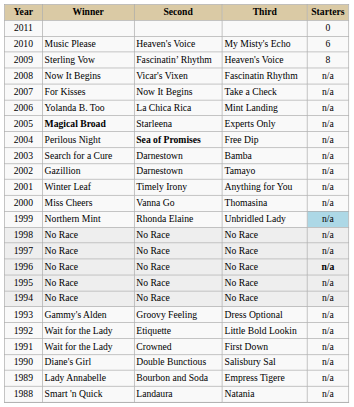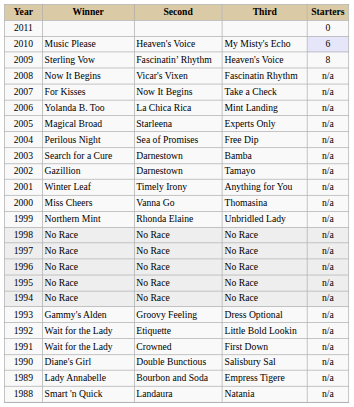(328, 44) no background -> (328, 44) lavender background
(75, 124) bold -> (73, 124) normal
(169, 140) bold -> (167, 140) normal
(328, 219) lightblue background -> (328, 219) no background
(328, 267) bold -> (328, 267) normal
